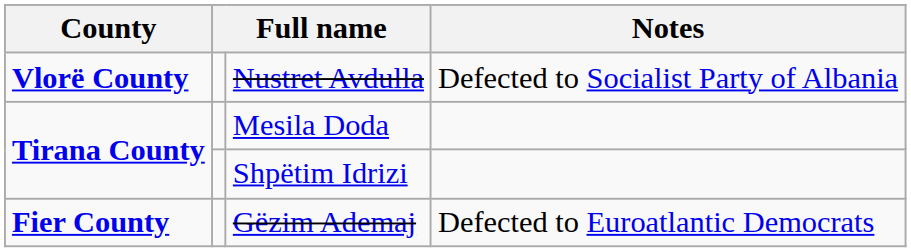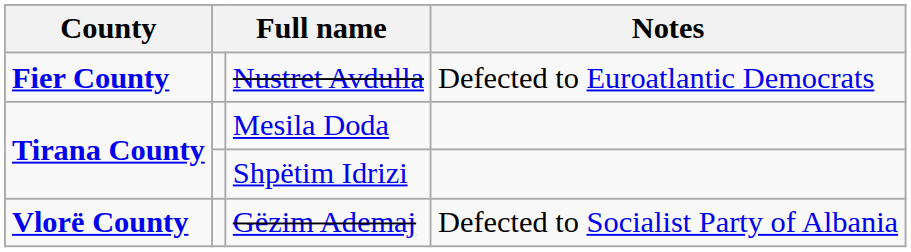(100, 76) Vlorë County -> (91, 76) Fier County
(668, 76) Defected to Socialist Party of Albania -> (656, 76) Defected to Euroatlantic Democrats
(91, 221) Fier County -> (100, 221) Vlorë County
(656, 221) Defected to Euroatlantic Democrats -> (668, 221) Defected to Socialist Party of Albania
